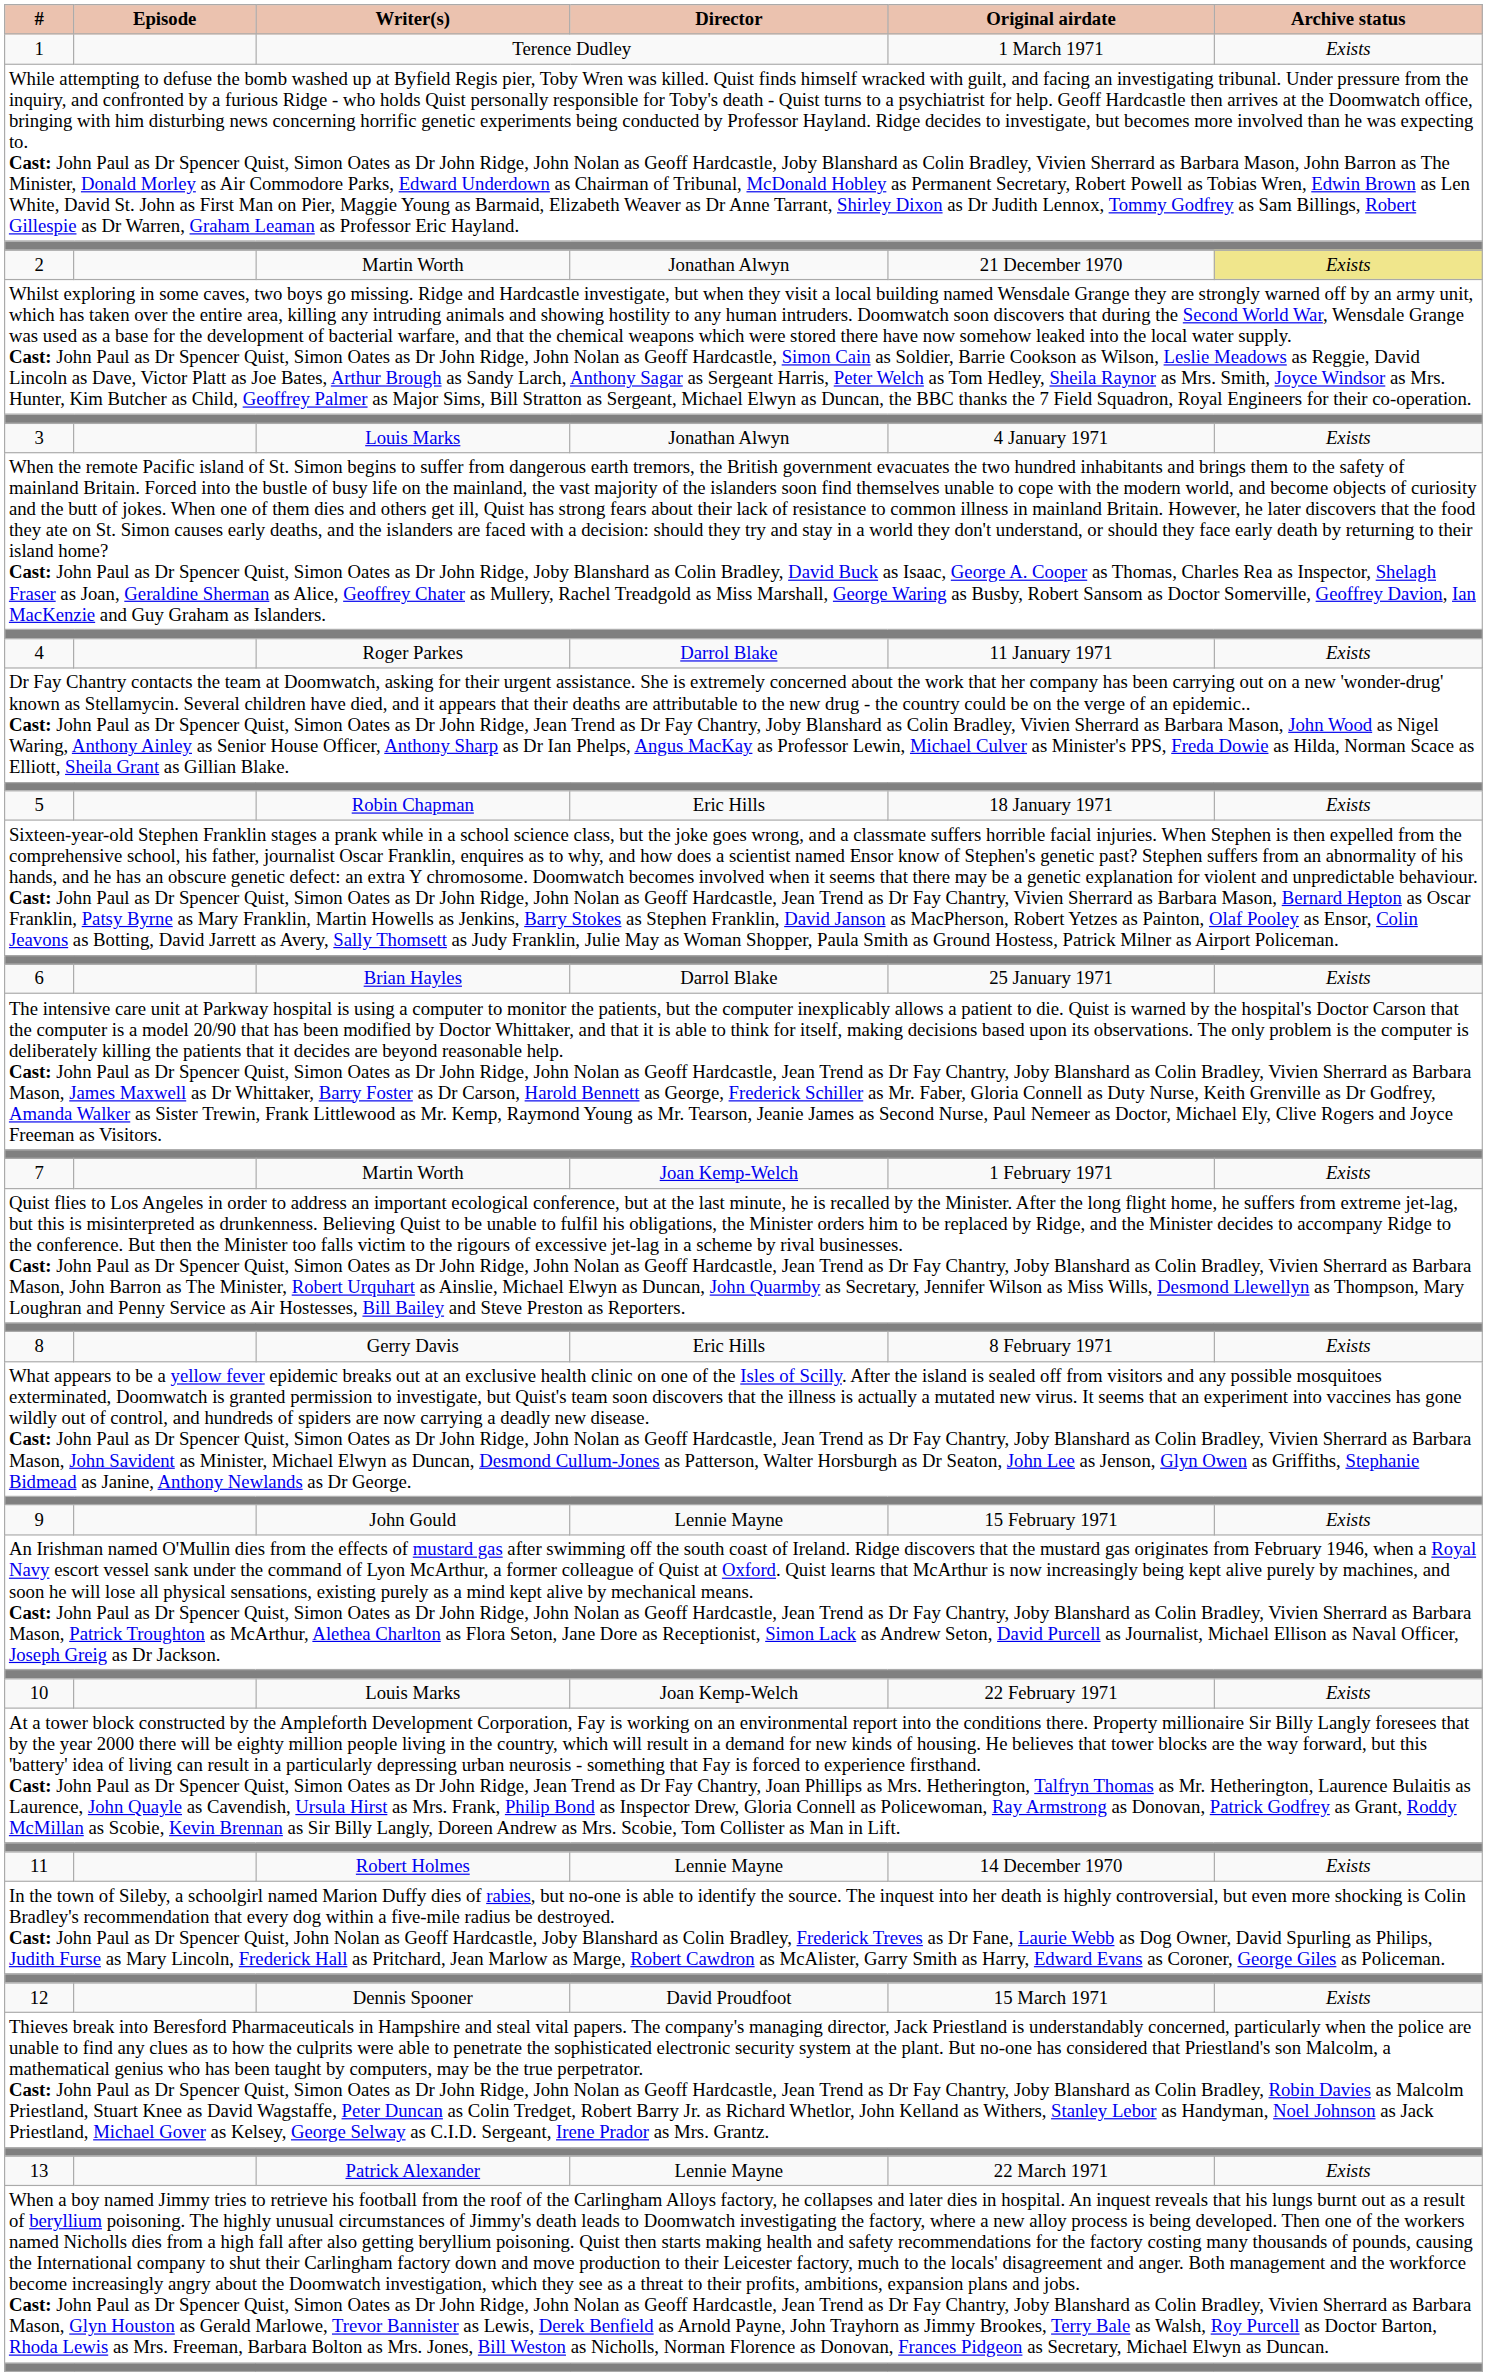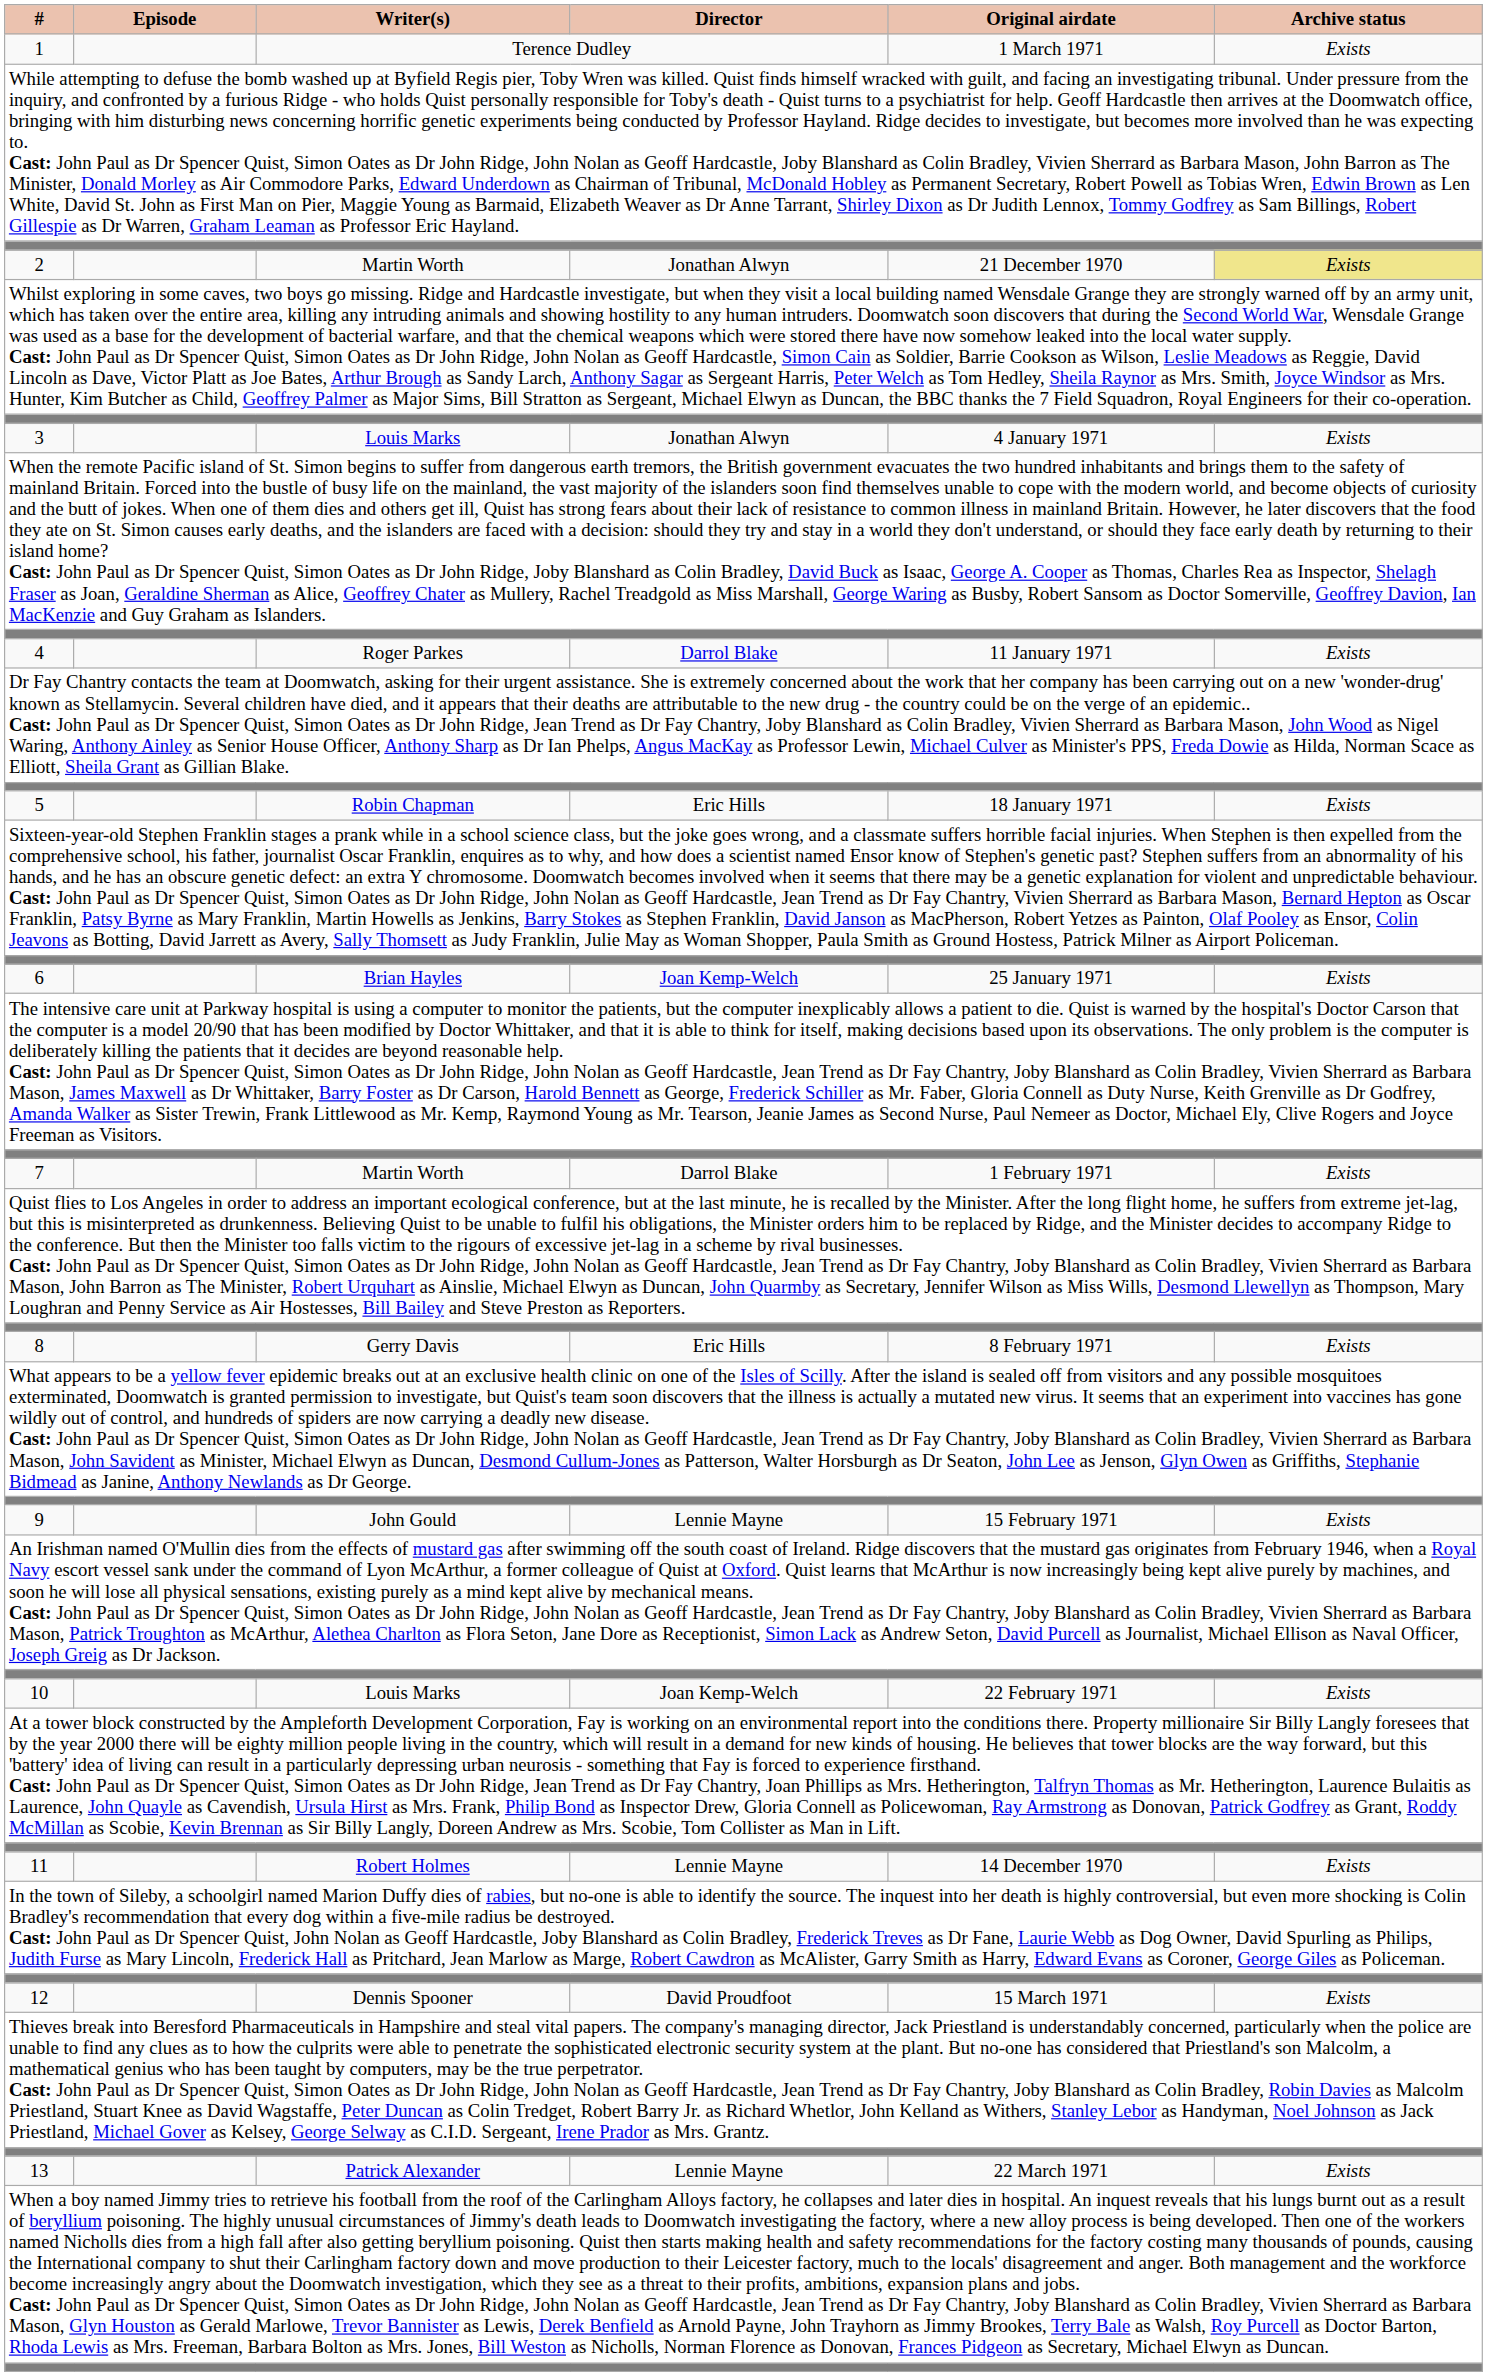(729, 978) Darrol Blake -> (729, 978) Joan Kemp-Welch
(729, 1173) Joan Kemp-Welch -> (729, 1173) Darrol Blake
